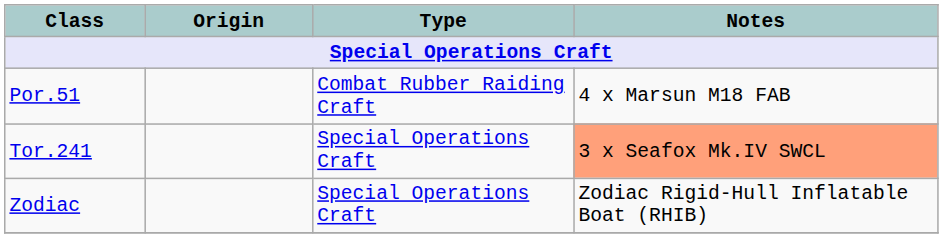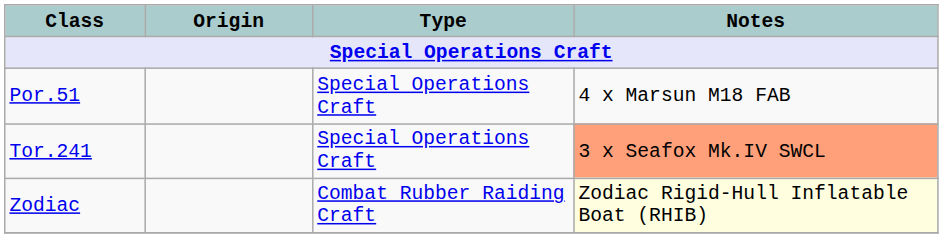(441, 96) Combat Rubber Raiding Craft -> (423, 96) Special Operations Craft
(423, 205) Special Operations Craft -> (441, 205) Combat Rubber Raiding Craft
(743, 205) no background -> (743, 205) lightyellow background
